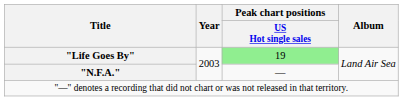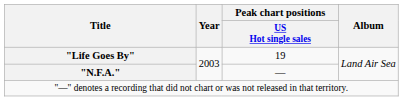(280, 55) lightgreen background -> (280, 55) no background
